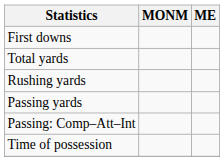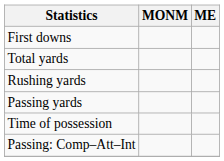rows swapped: (72, 123) <-> (60, 145)
